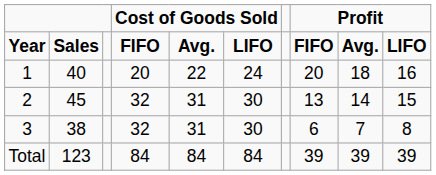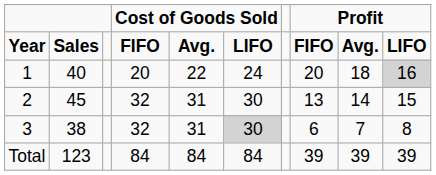(407, 73) no background -> (407, 73) lightgrey background
(253, 128) no background -> (253, 128) lightgrey background
